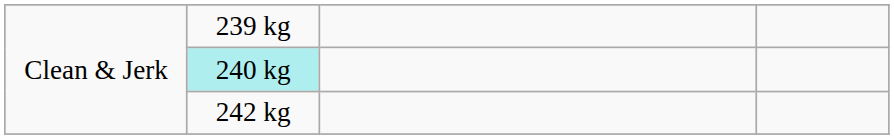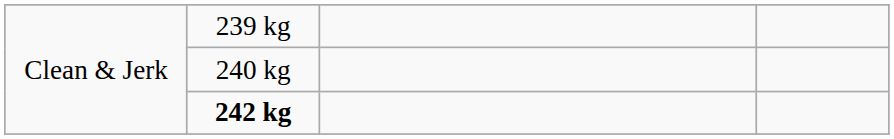(253, 69) paleturquoise background -> (253, 69) no background
(253, 112) normal -> (253, 112) bold
